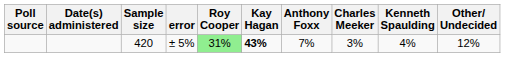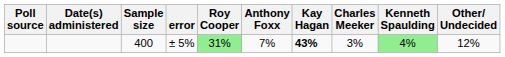columns swapped: (306, 19) <-> (262, 19)
(144, 43) 420 -> (144, 43) 400
(408, 43) no background -> (408, 43) lightgreen background
